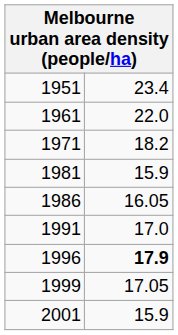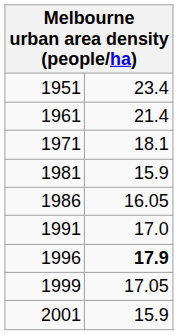(151, 116) 22.0 -> (151, 116) 21.4
(151, 144) 18.2 -> (151, 144) 18.1
